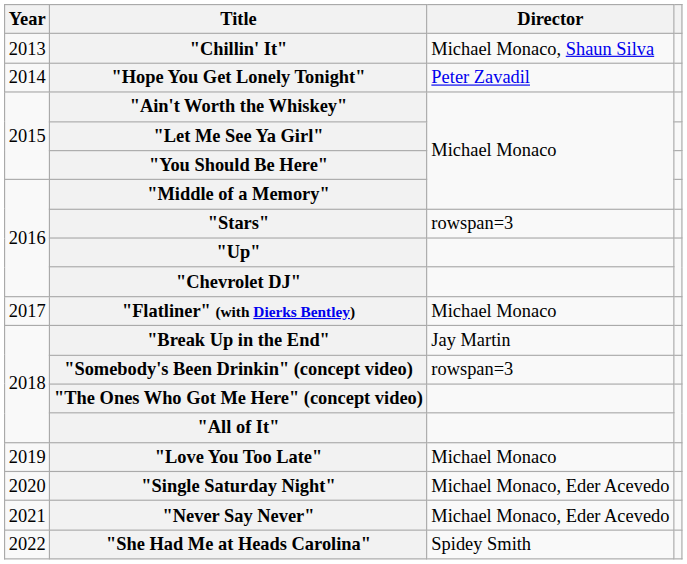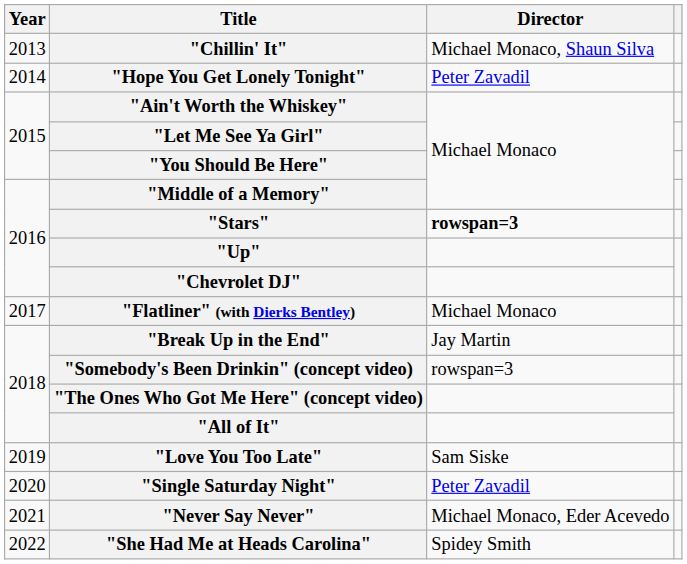(472, 223) normal -> (475, 223) bold
(494, 456) Michael Monaco -> (470, 456) Sam Siske
(550, 485) Michael Monaco, Eder Acevedo -> (481, 485) Peter Zavadil
